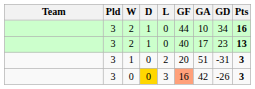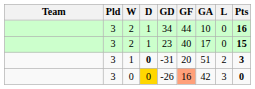columns swapped: (166, 12) <-> (223, 12)
(242, 44) 13 -> (242, 44) 15
(149, 60) normal -> (149, 60) bold
(242, 76) 3 -> (242, 76) 0
